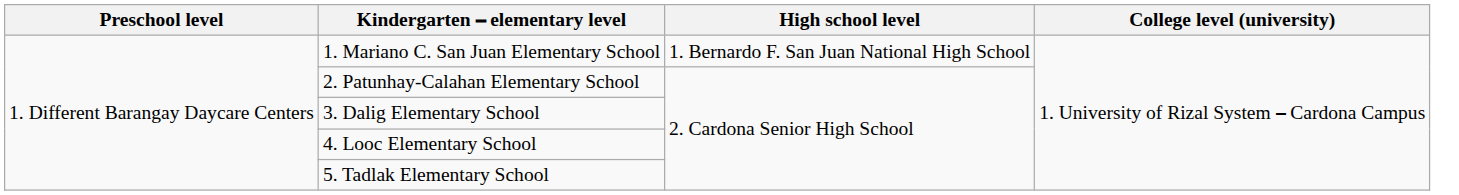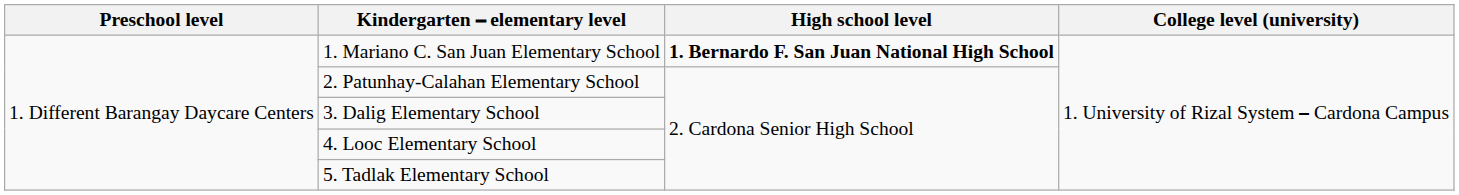(850, 50) normal -> (862, 50) bold
